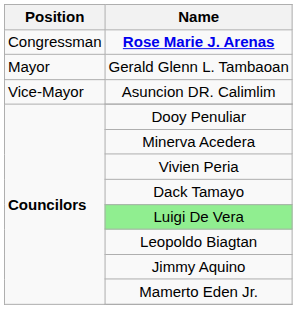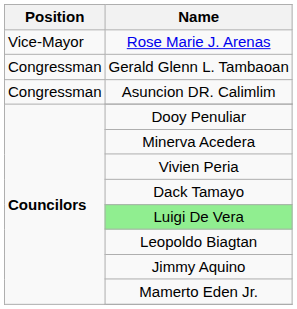(55, 42) Congressman -> (46, 42) Vice-Mayor
(199, 42) bold -> (199, 42) normal
(29, 67) Mayor -> (55, 67) Congressman
(46, 92) Vice-Mayor -> (55, 92) Congressman
